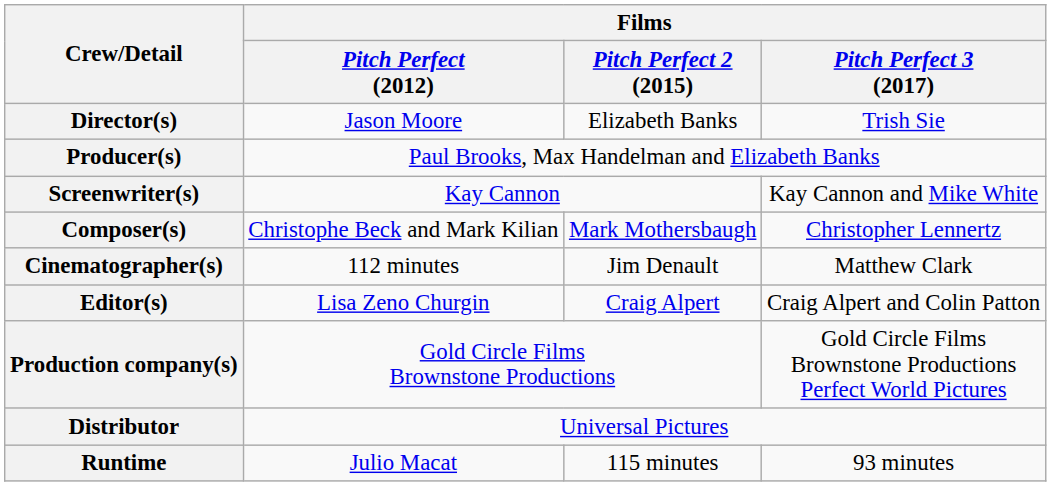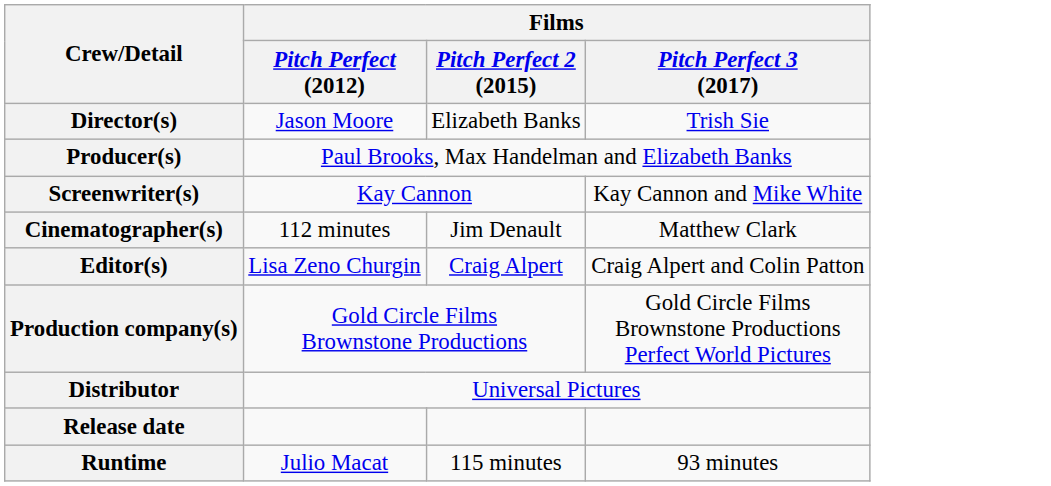- row: (124, 229)
+ row: (124, 426)
